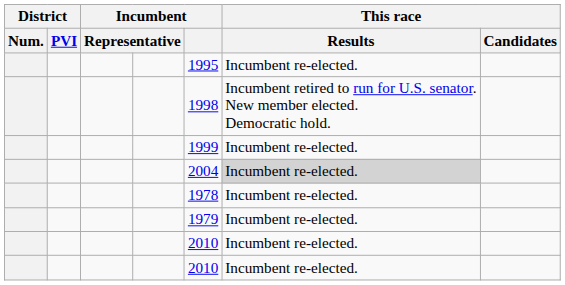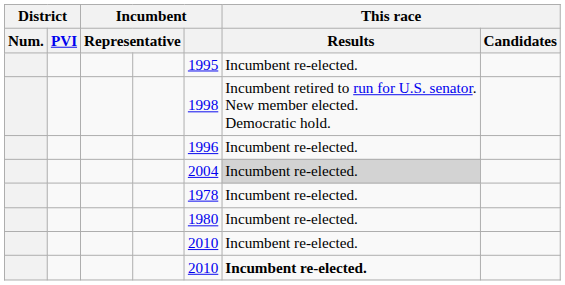(203, 147) 1999 -> (203, 147) 1996
(203, 219) 1979 -> (203, 219) 1980
(292, 267) normal -> (296, 267) bold
